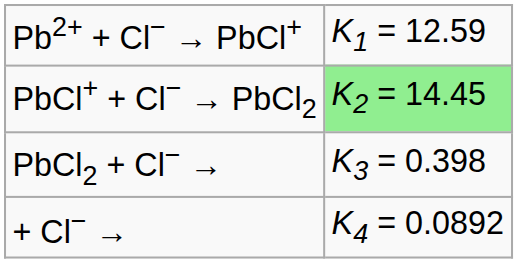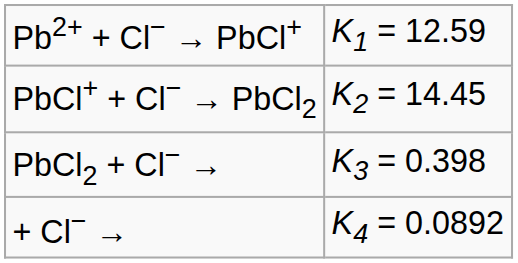(409, 98) lightgreen background -> (409, 98) no background
